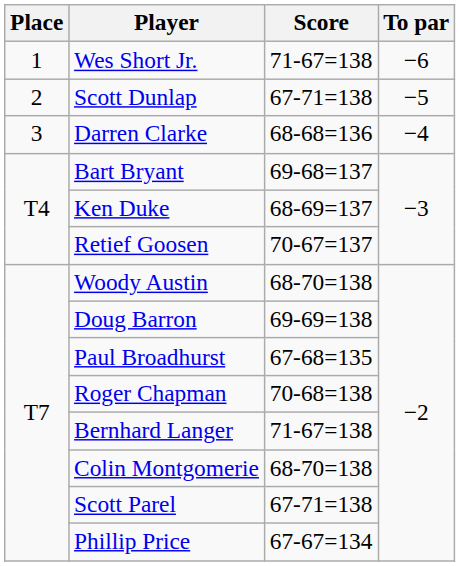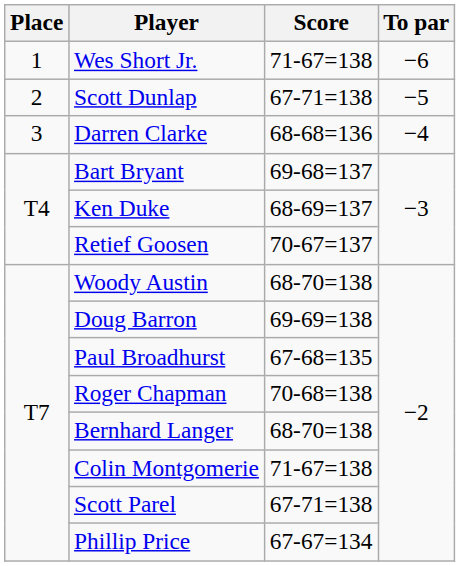(321, 430) 71-67=138 -> (321, 430) 68-70=138
(321, 467) 68-70=138 -> (321, 467) 71-67=138
